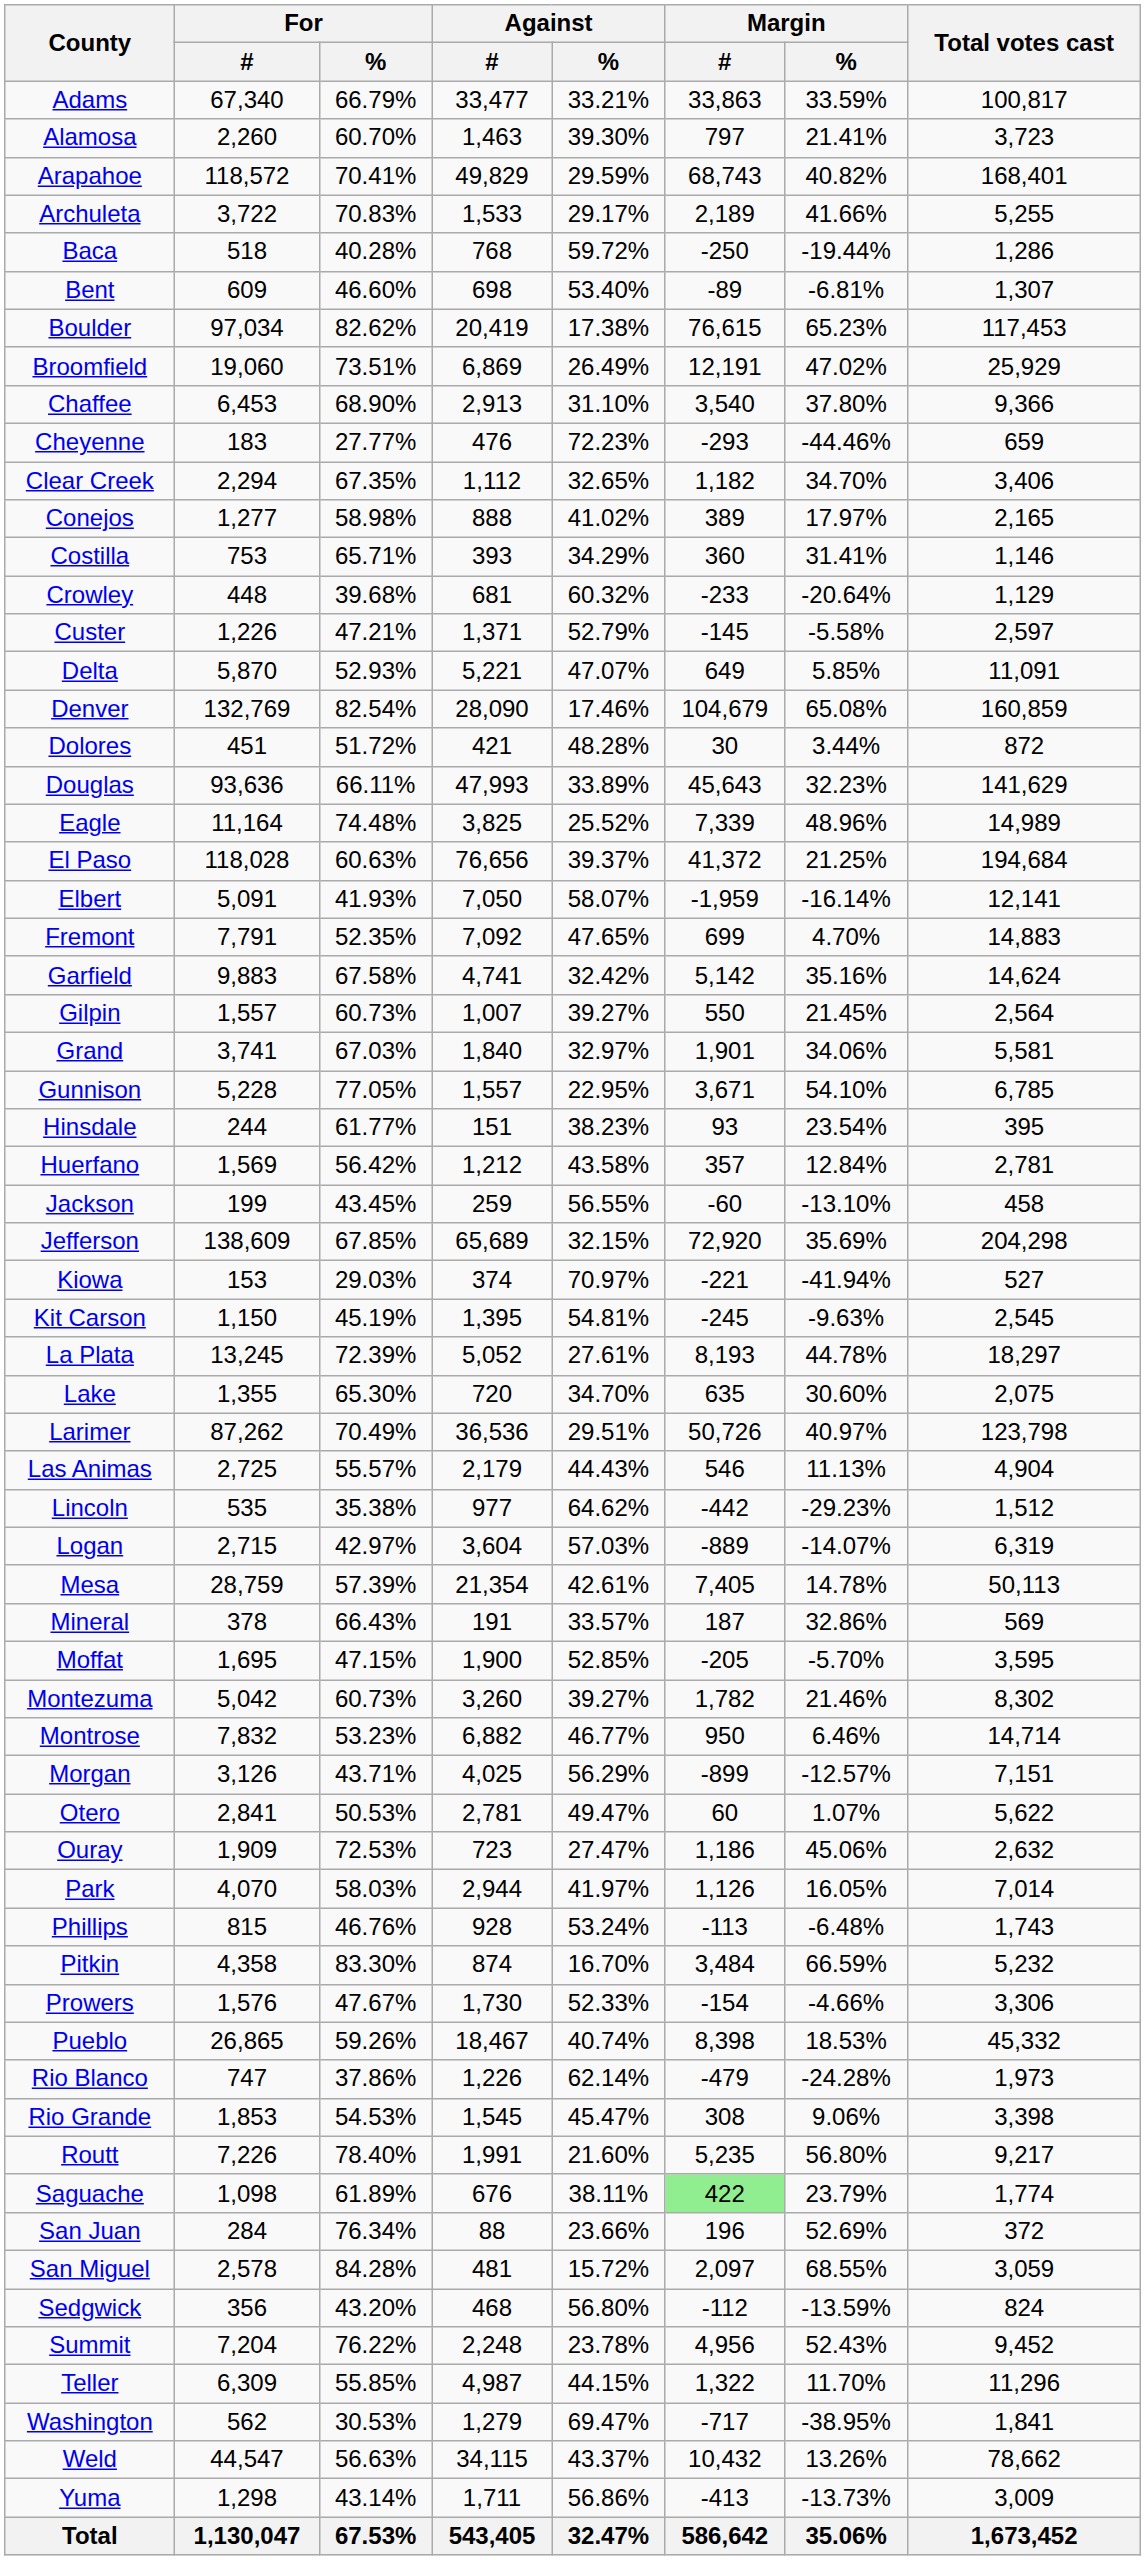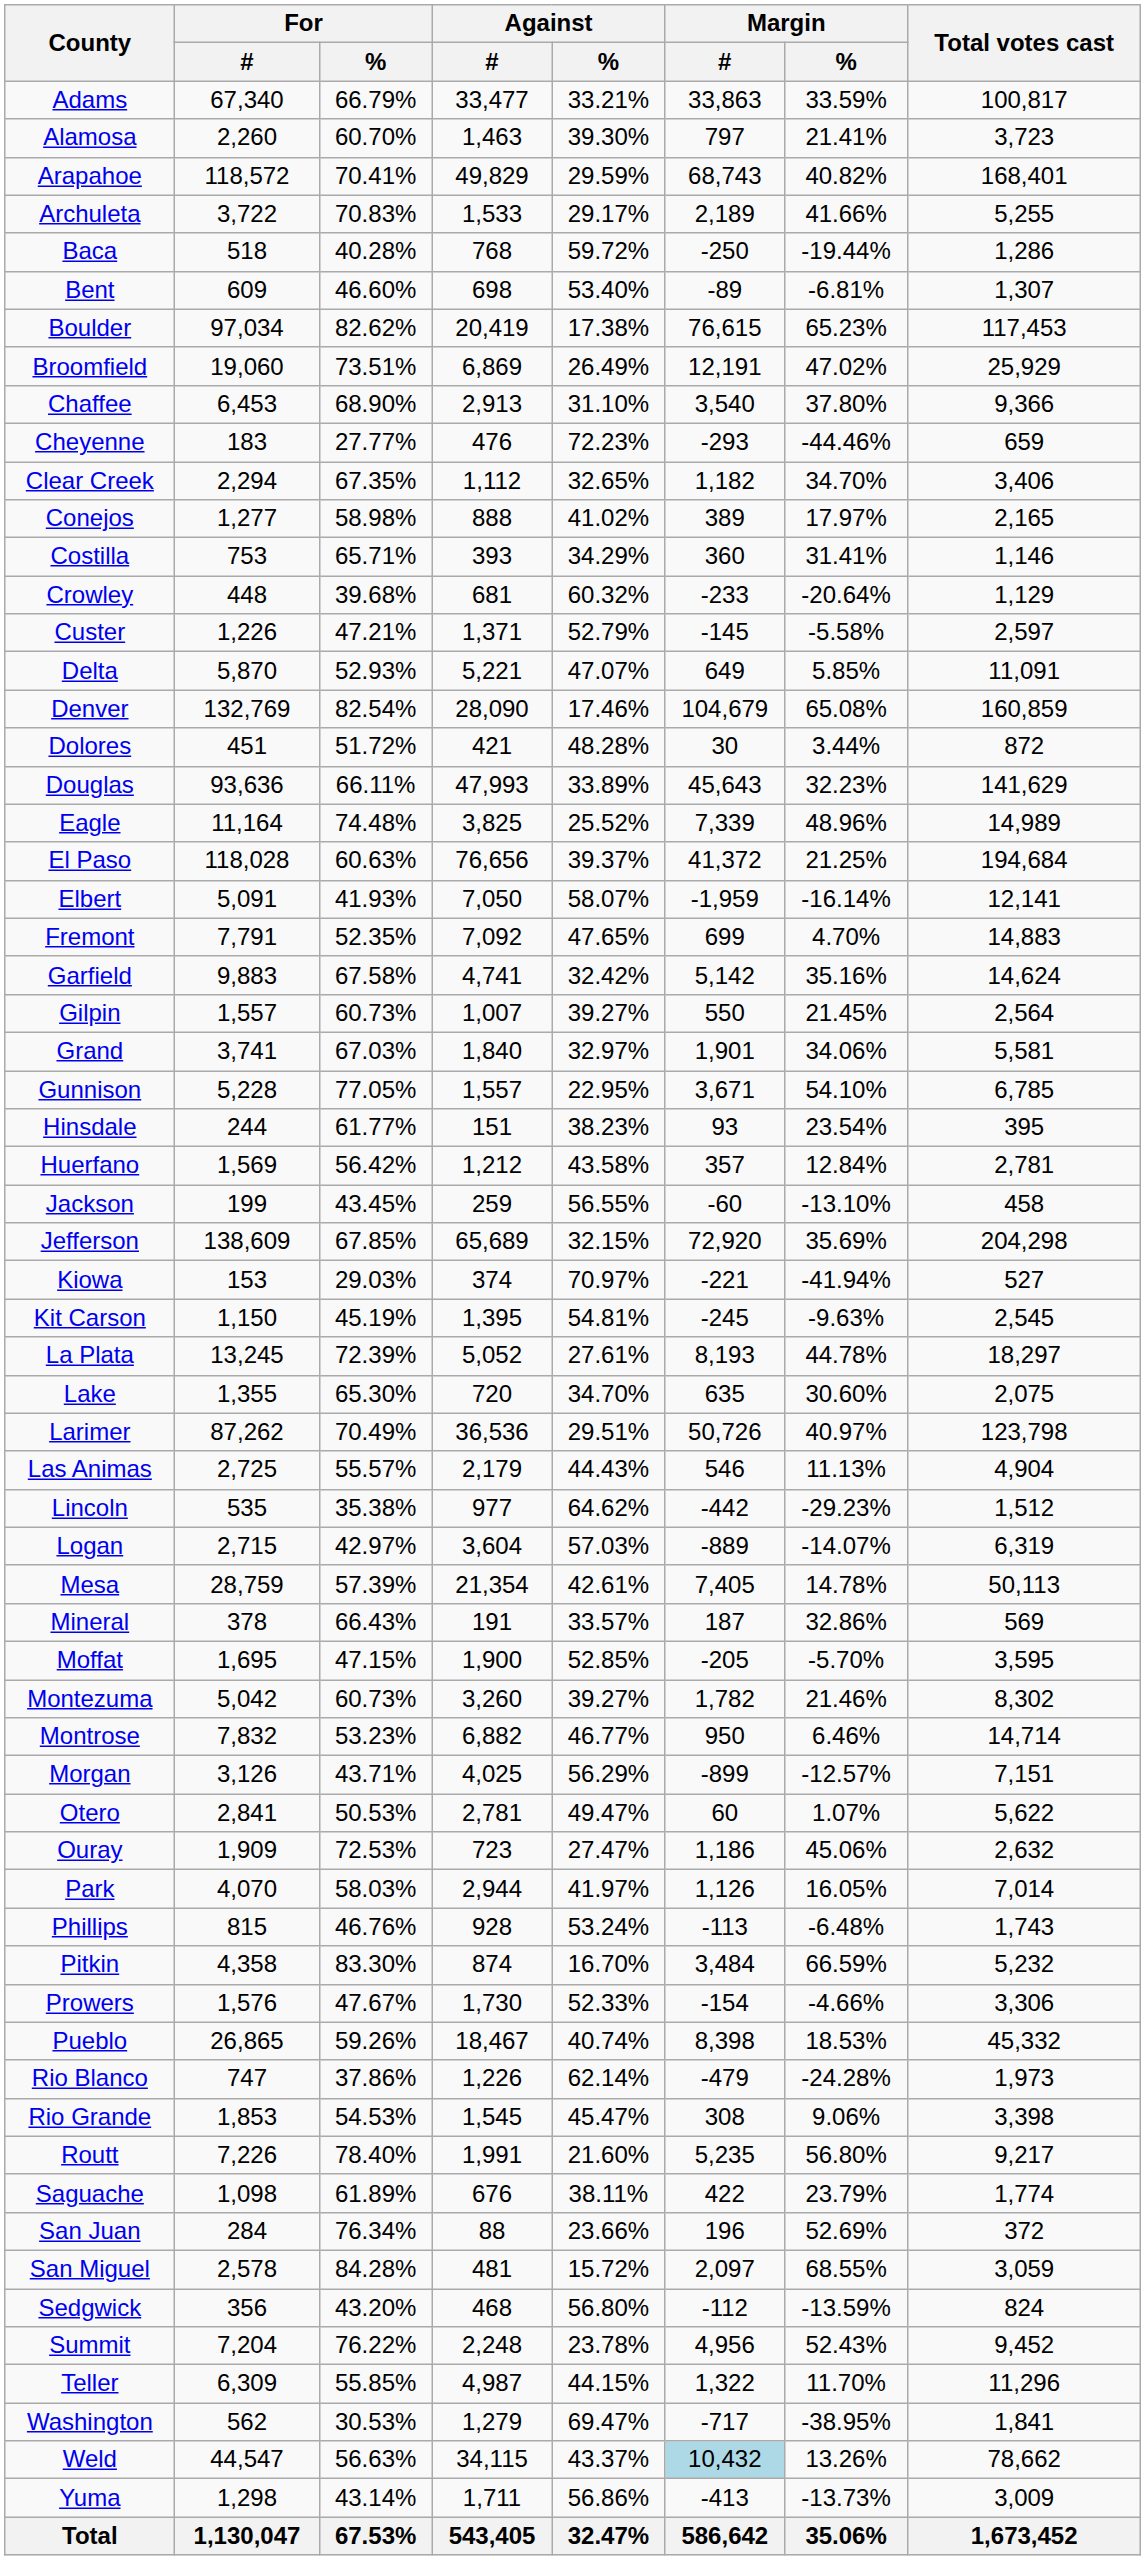(725, 2193) lightgreen background -> (725, 2193) no background
(725, 2459) no background -> (725, 2459) lightblue background
